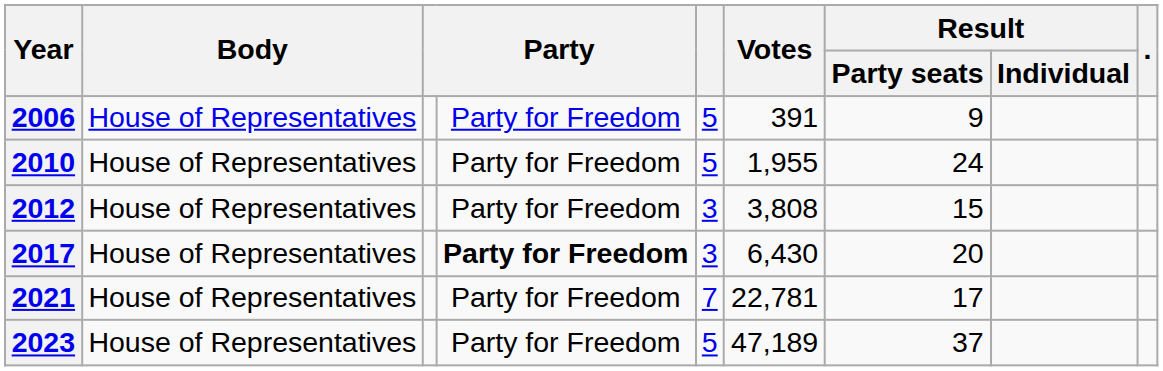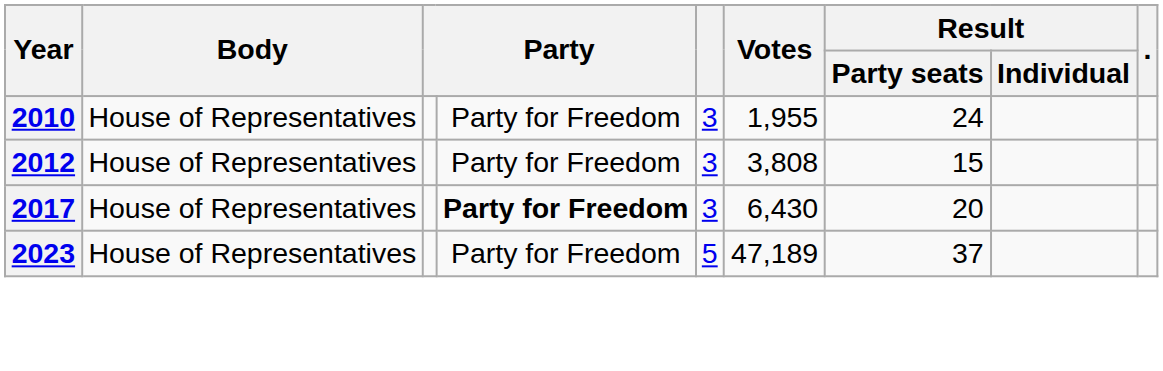- row: (43, 118)
(710, 163) 5 -> (710, 118) 3
- row: (43, 298)
